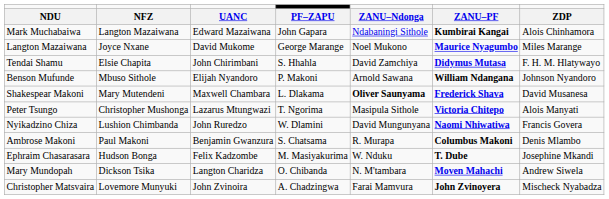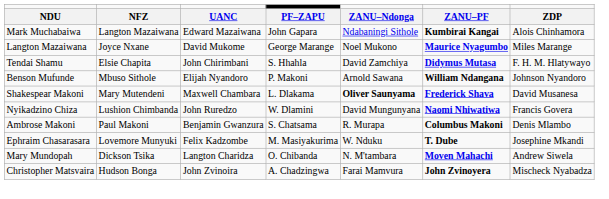- row: (32, 109)
(128, 156) Hudson Bonga -> (138, 140) Lovemore Munyuki
(138, 187) Lovemore Munyuki -> (128, 171) Hudson Bonga
